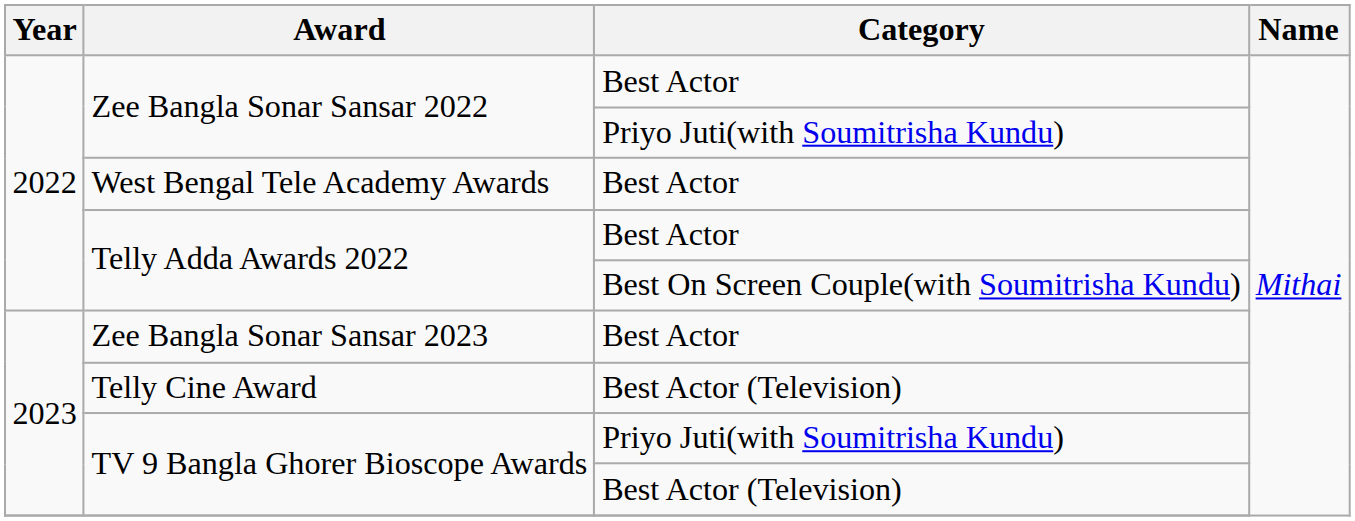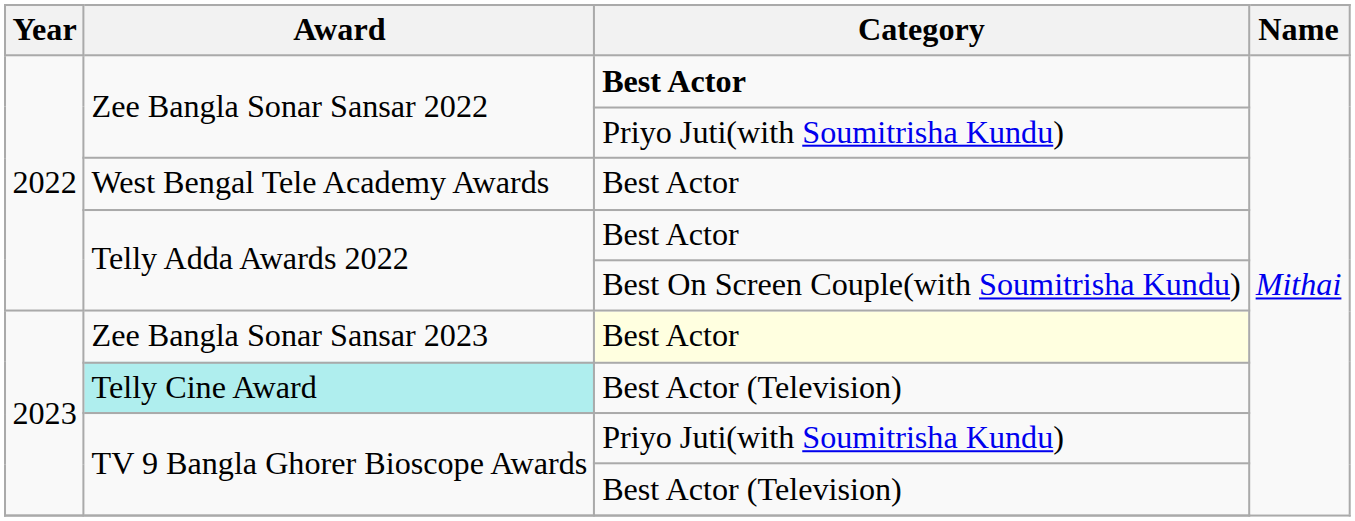(670, 81) normal -> (674, 81) bold
(670, 336) no background -> (670, 336) lightyellow background
(204, 387) no background -> (204, 387) paleturquoise background
